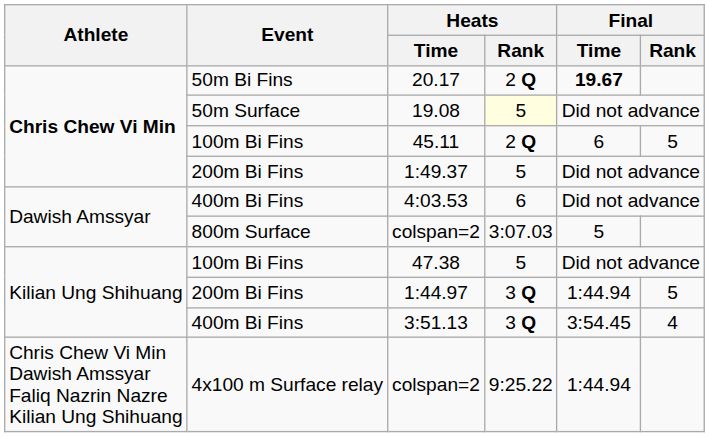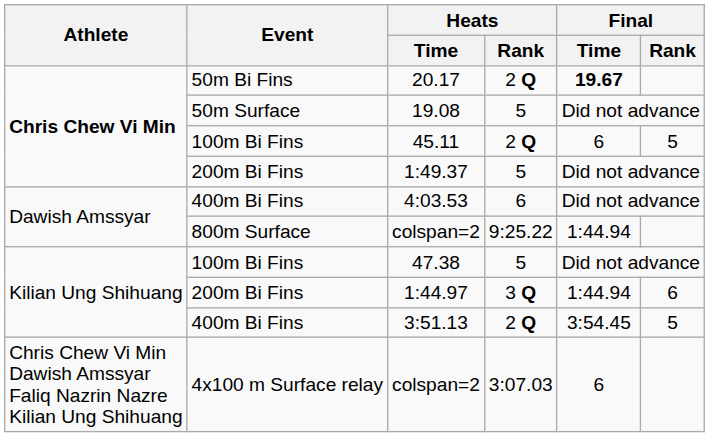(521, 111) lightyellow background -> (521, 111) no background
(521, 232) 3:07.03 -> (521, 232) 9:25.22
(599, 232) 5 -> (599, 232) 1:44.94
(673, 293) 5 -> (673, 293) 6
(521, 323) 3 Q -> (521, 323) 2 Q
(673, 323) 4 -> (673, 323) 5
(521, 385) 9:25.22 -> (521, 385) 3:07.03
(599, 385) 1:44.94 -> (599, 385) 6
